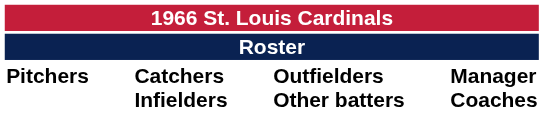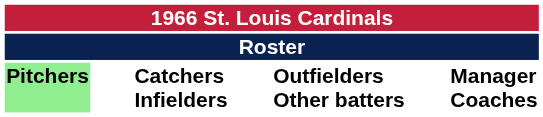(47, 76) no background -> (47, 76) lightgreen background
